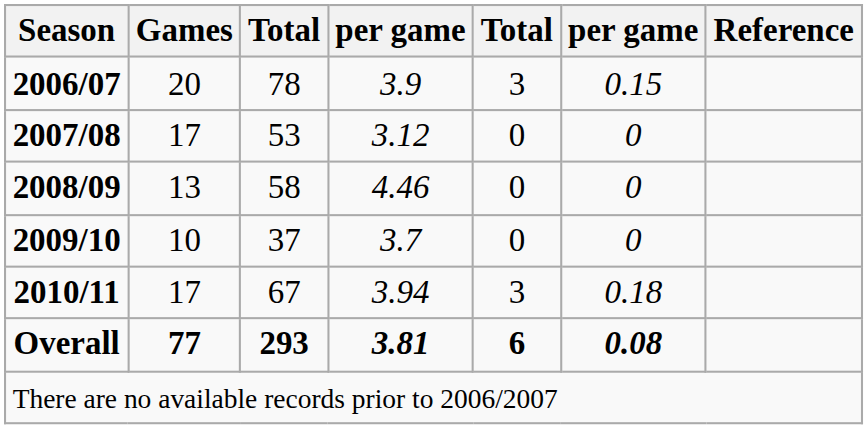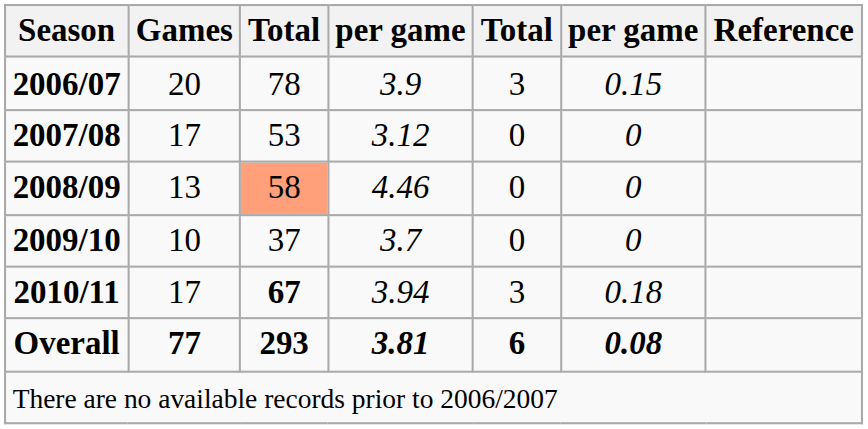(284, 187) no background -> (284, 187) lightsalmon background
(284, 291) normal -> (284, 291) bold
